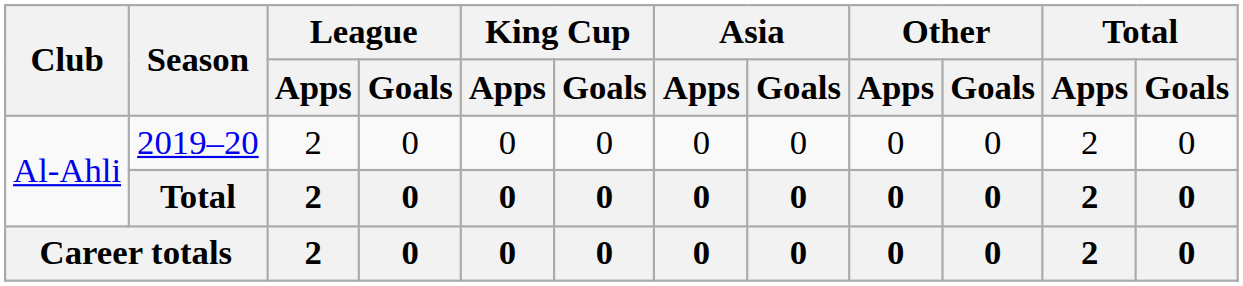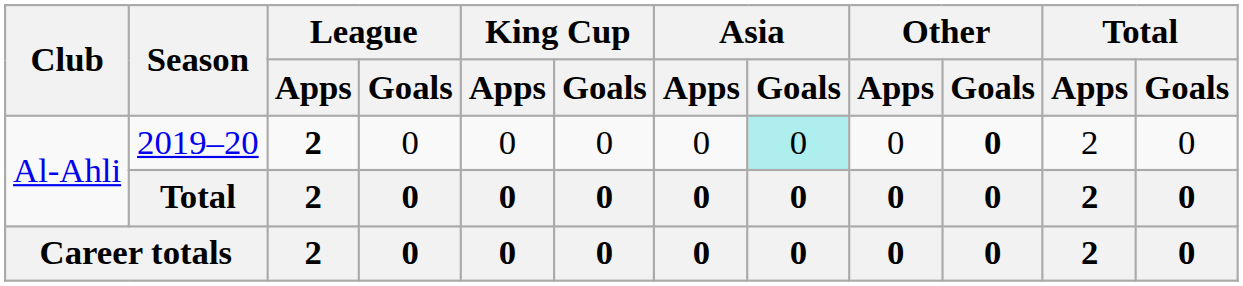(313, 142) normal -> (313, 142) bold
(799, 142) no background -> (799, 142) paleturquoise background
(993, 142) normal -> (993, 142) bold
